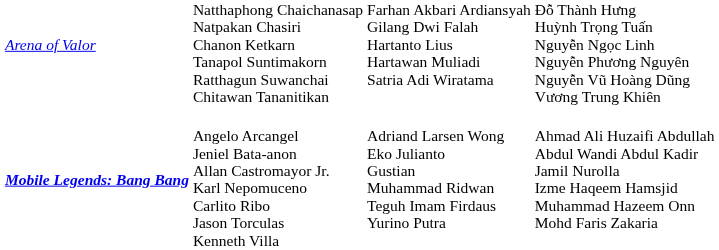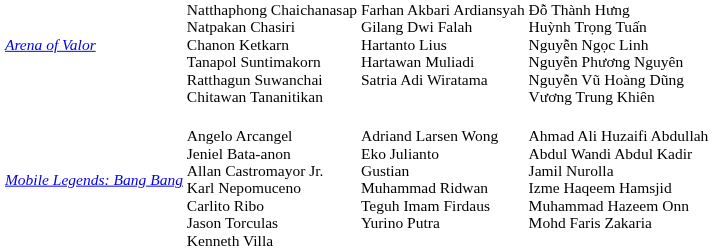(97, 179) bold -> (94, 179) normal
